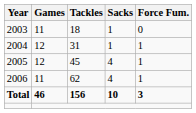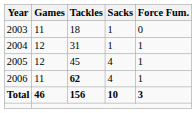(75, 78) normal -> (75, 78) bold
